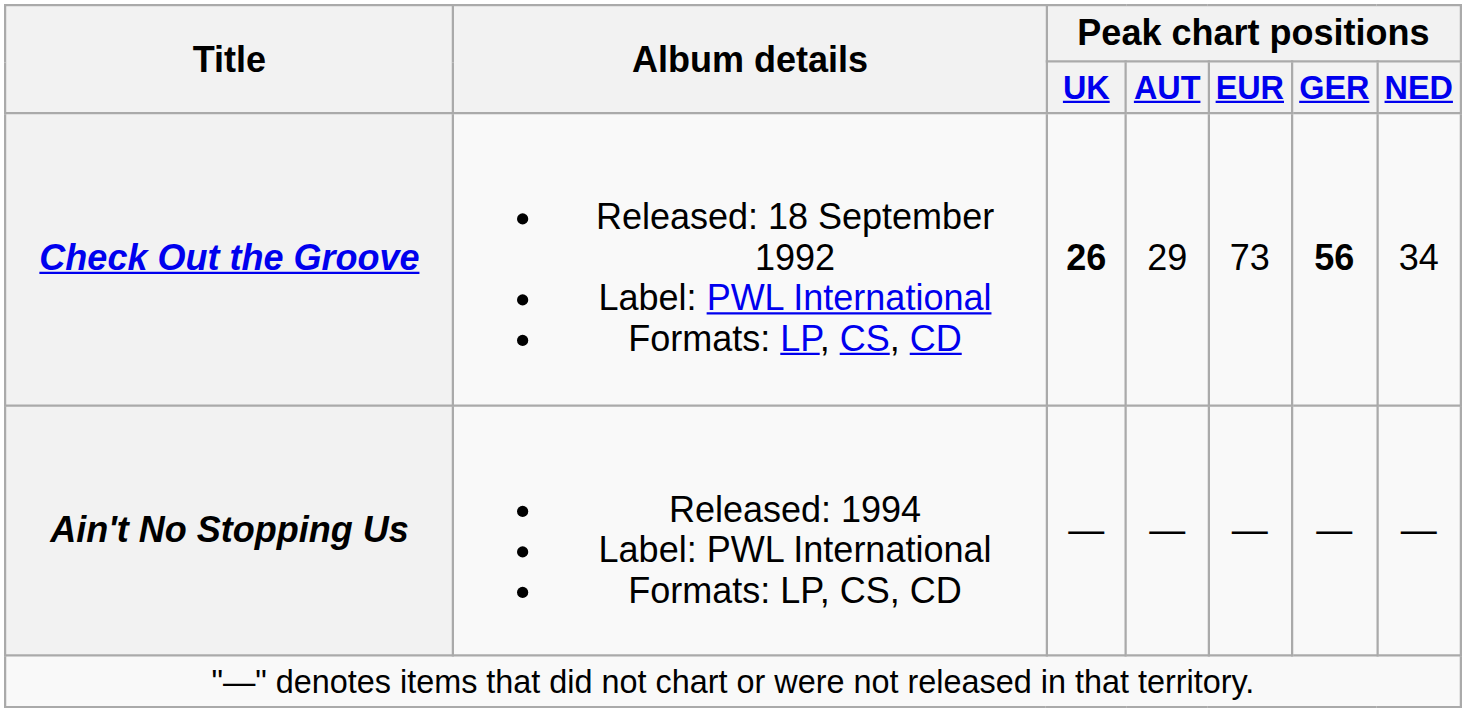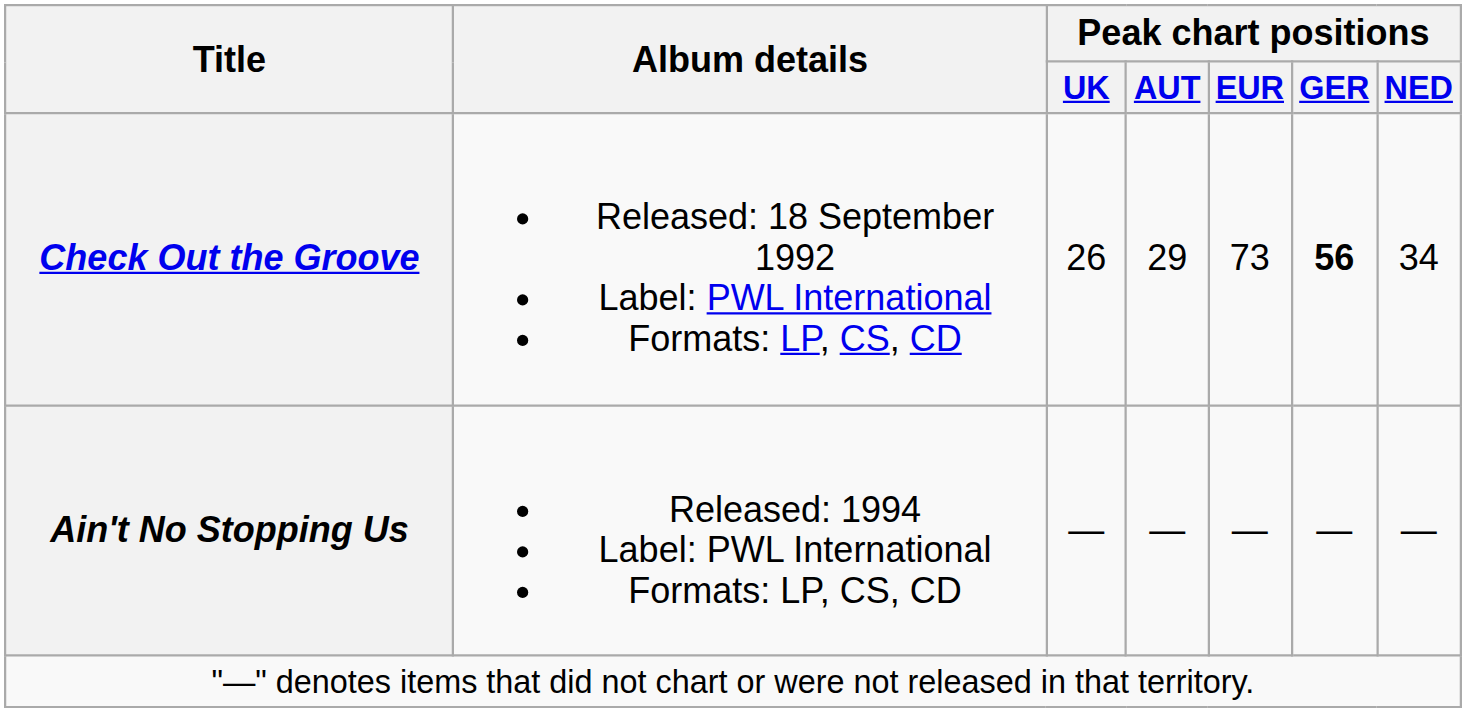(1086, 258) bold -> (1086, 258) normal
